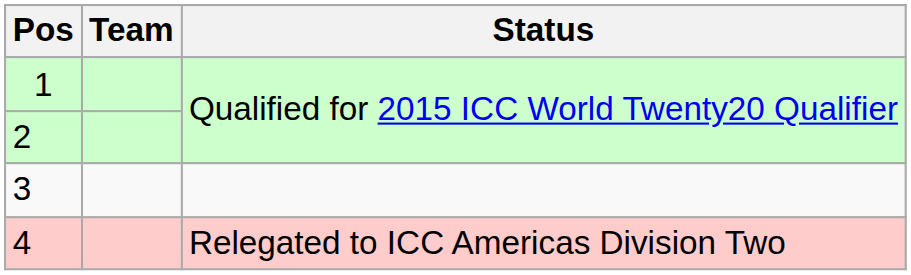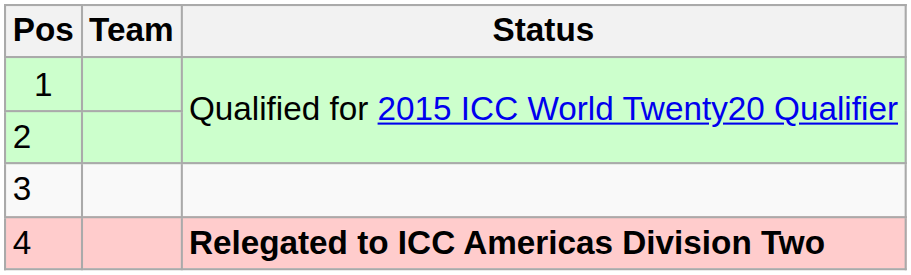(487, 242) normal -> (507, 242) bold
